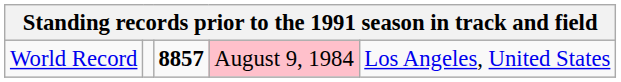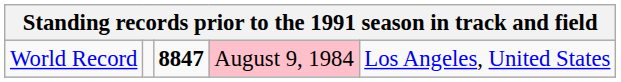(181, 58) 8857 -> (181, 58) 8847
